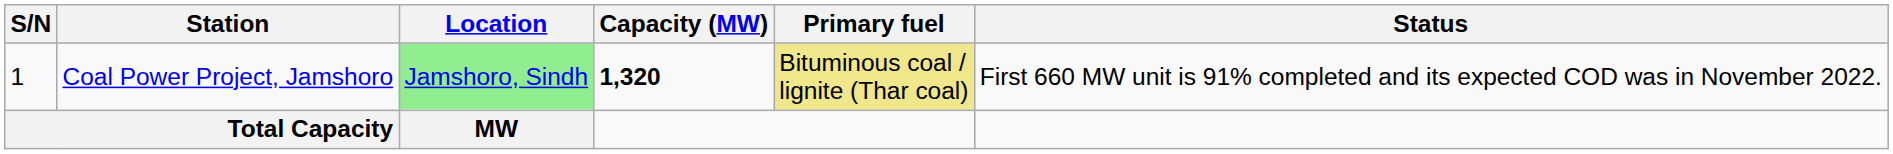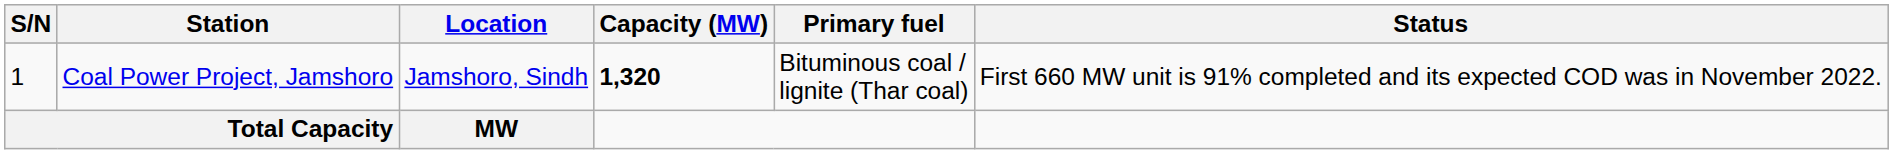(496, 76) lightgreen background -> (496, 76) no background
(874, 76) khaki background -> (874, 76) no background
